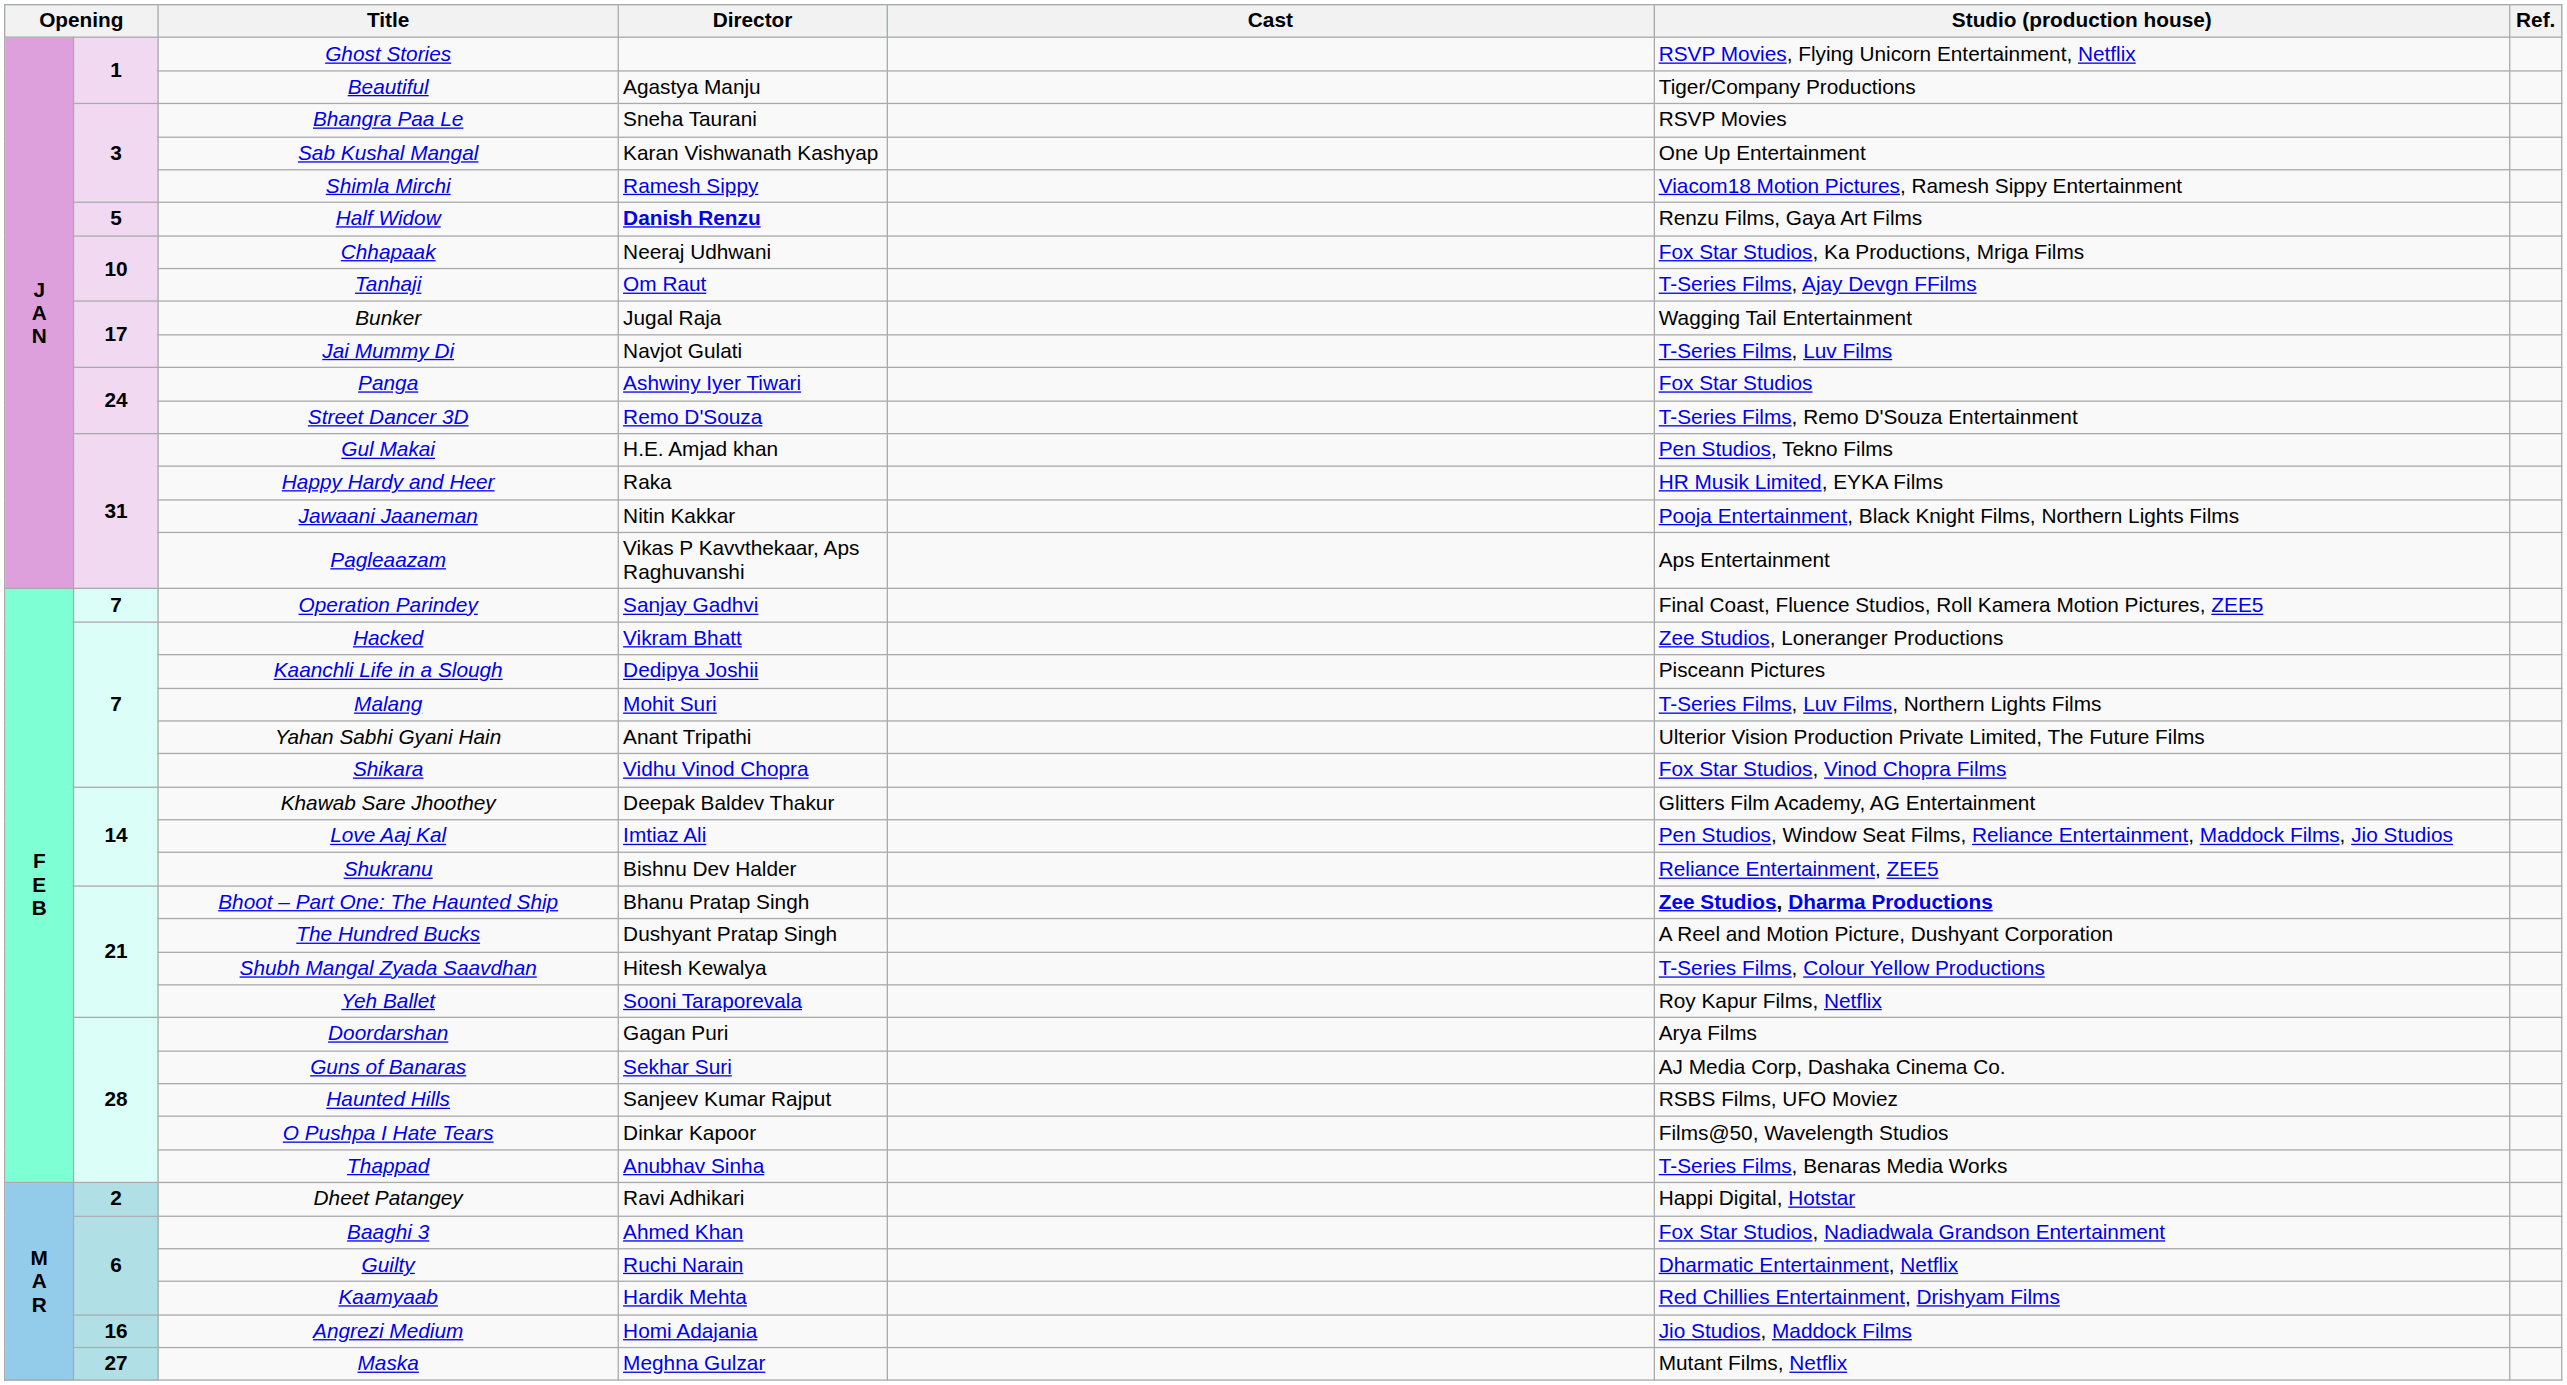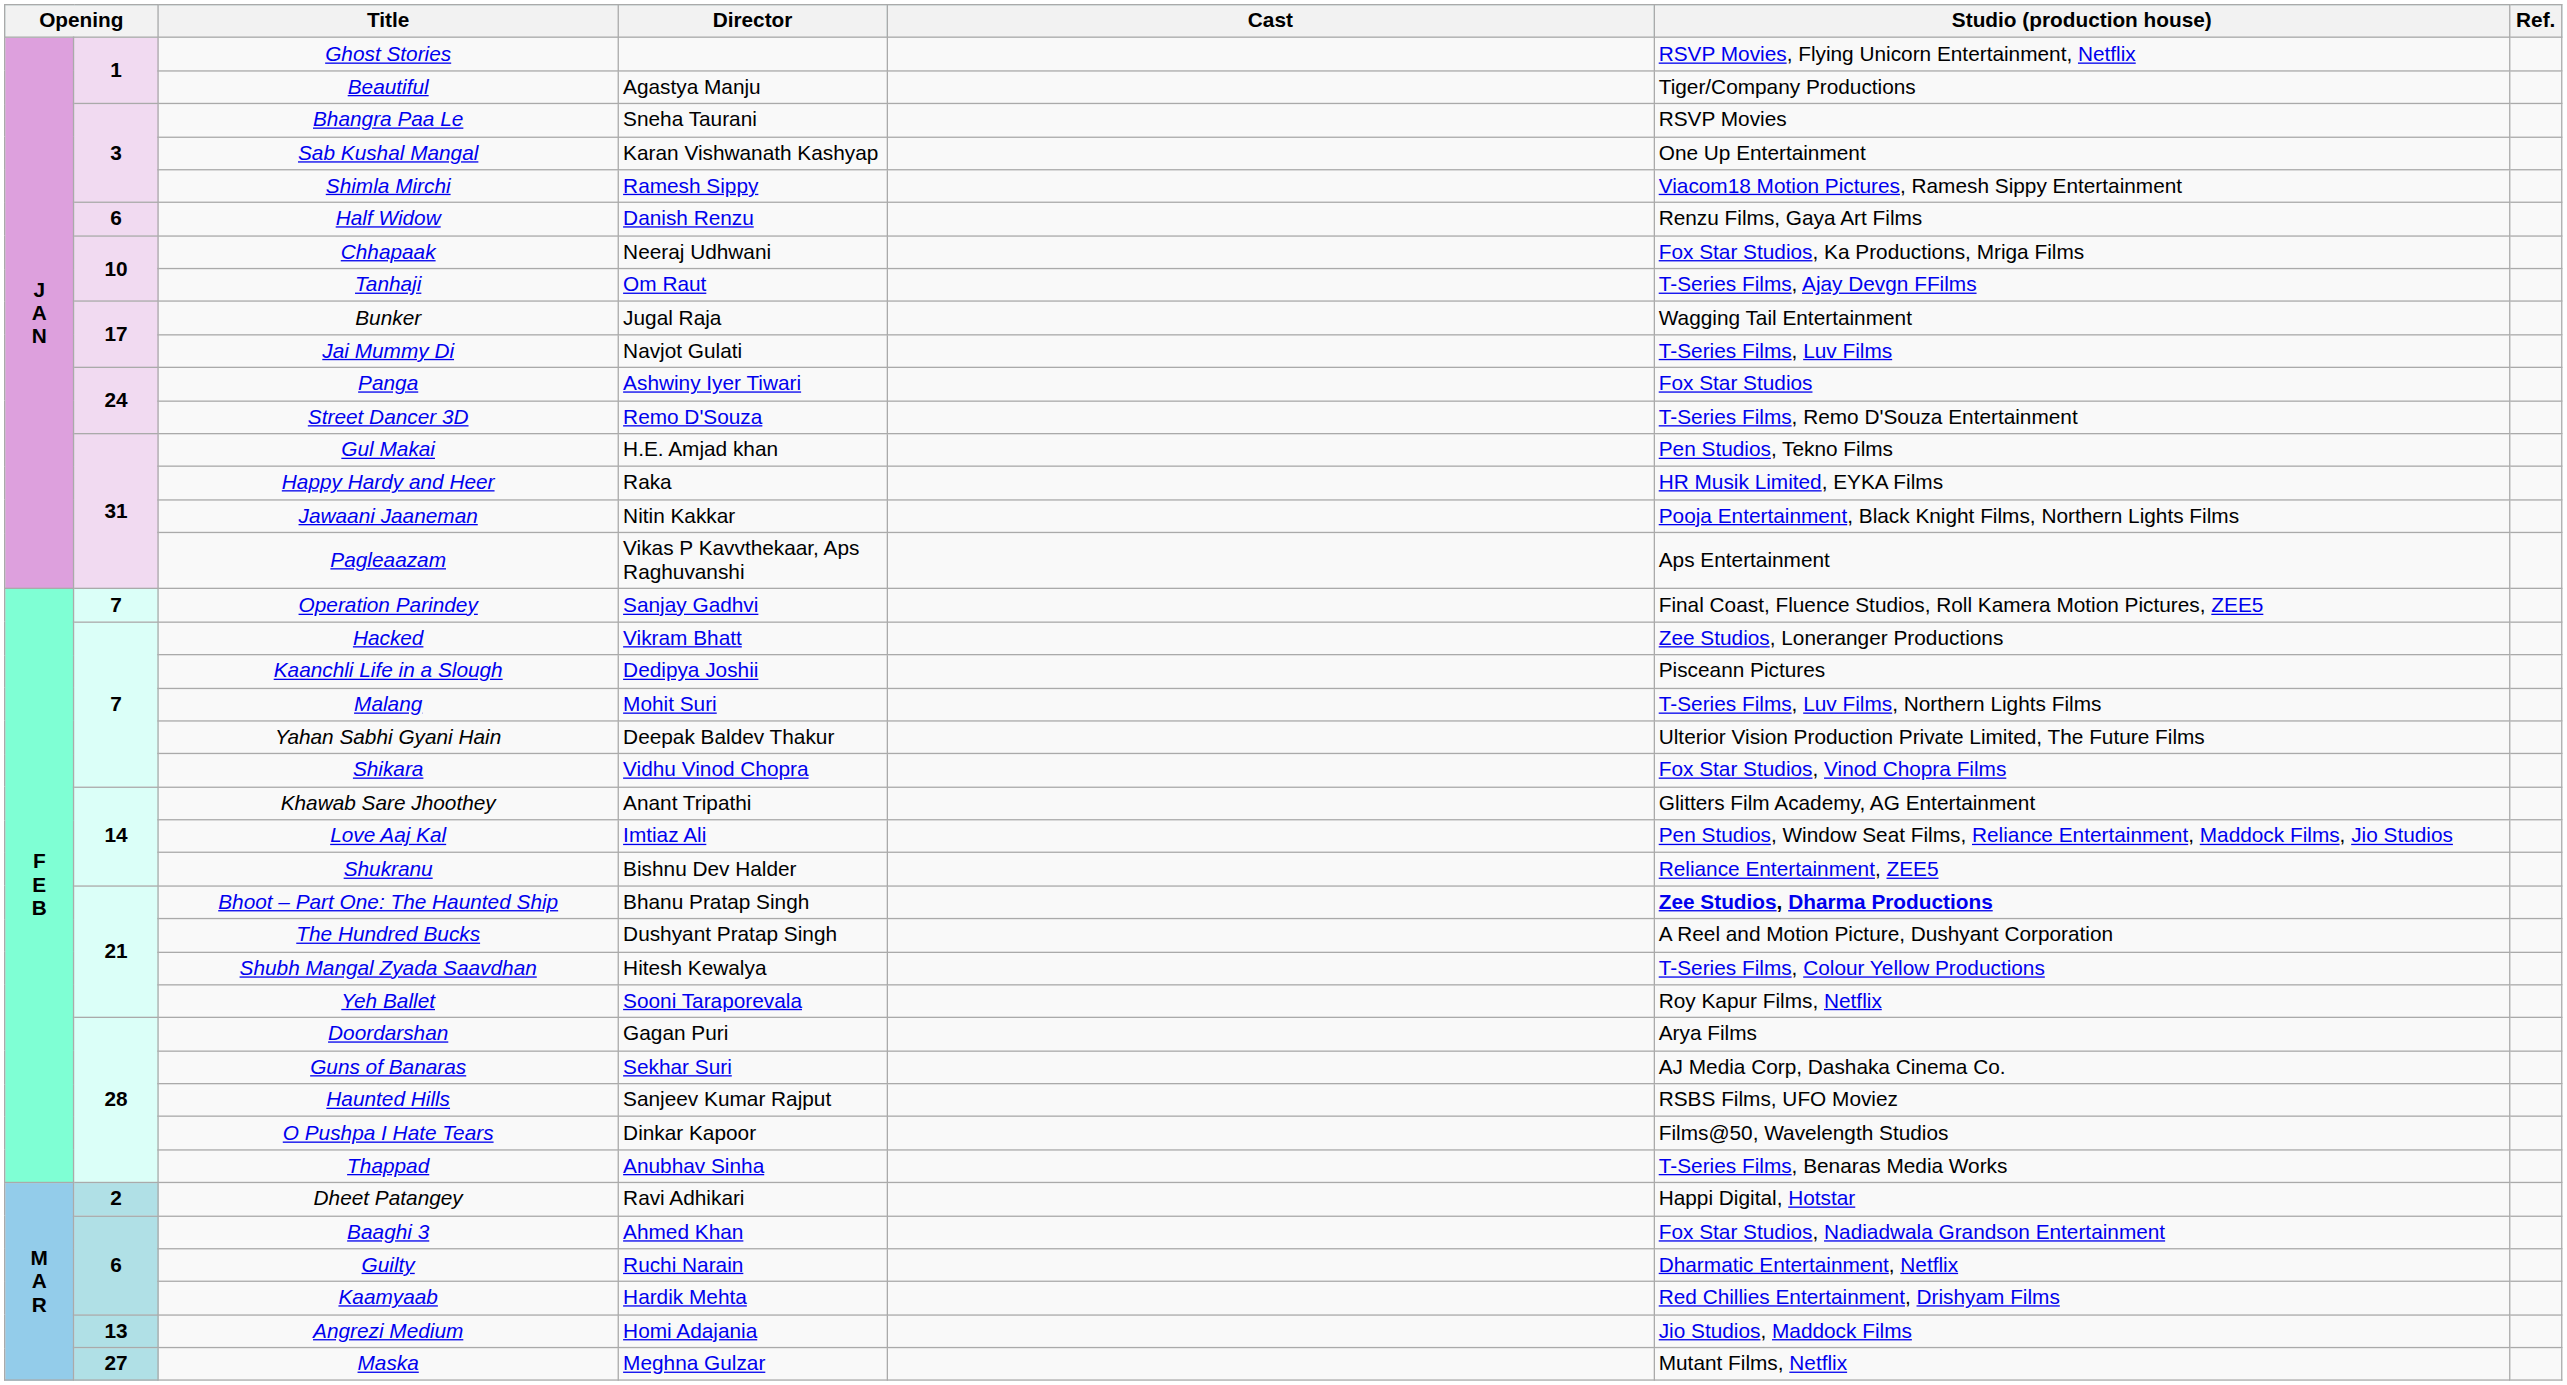(116, 218) 5 -> (116, 218) 6
(692, 218) bold -> (688, 218) normal
(687, 737) Anant Tripathi -> (729, 737) Deepak Baldev Thakur
(729, 803) Deepak Baldev Thakur -> (687, 803) Anant Tripathi
(116, 1330) 16 -> (116, 1330) 13
